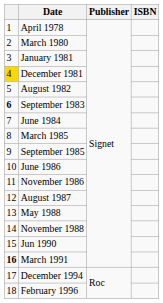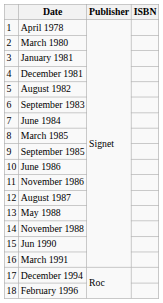(9, 74) gold background -> (9, 74) no background
(9, 105) bold -> (9, 105) normal
(11, 259) bold -> (11, 259) normal
